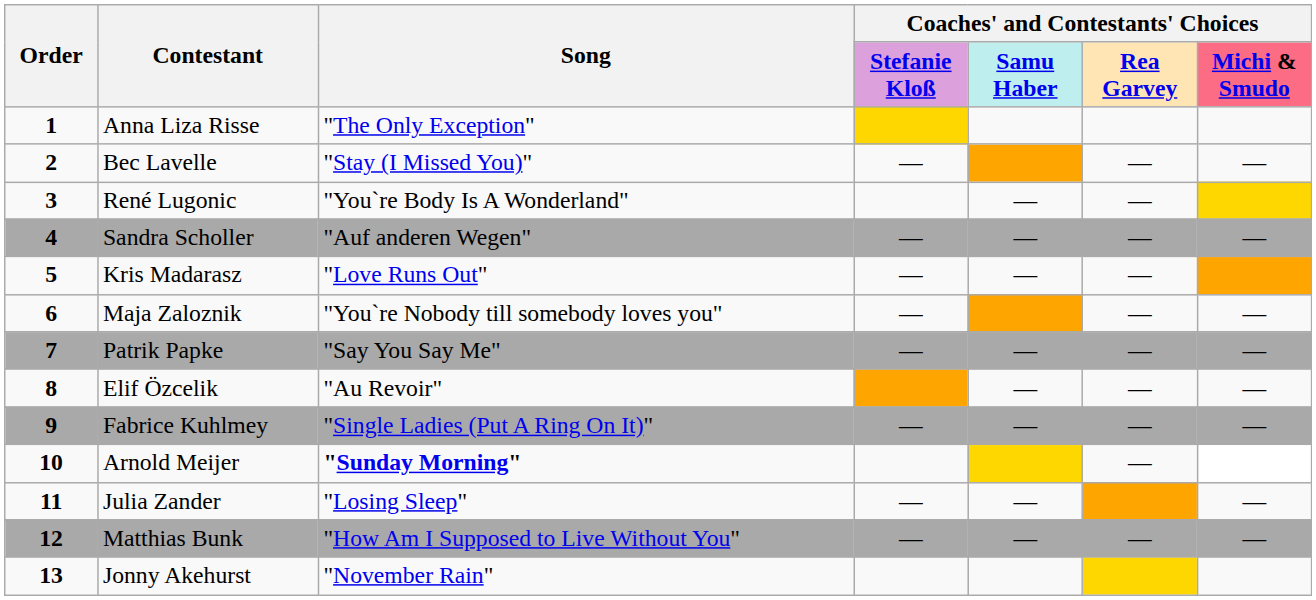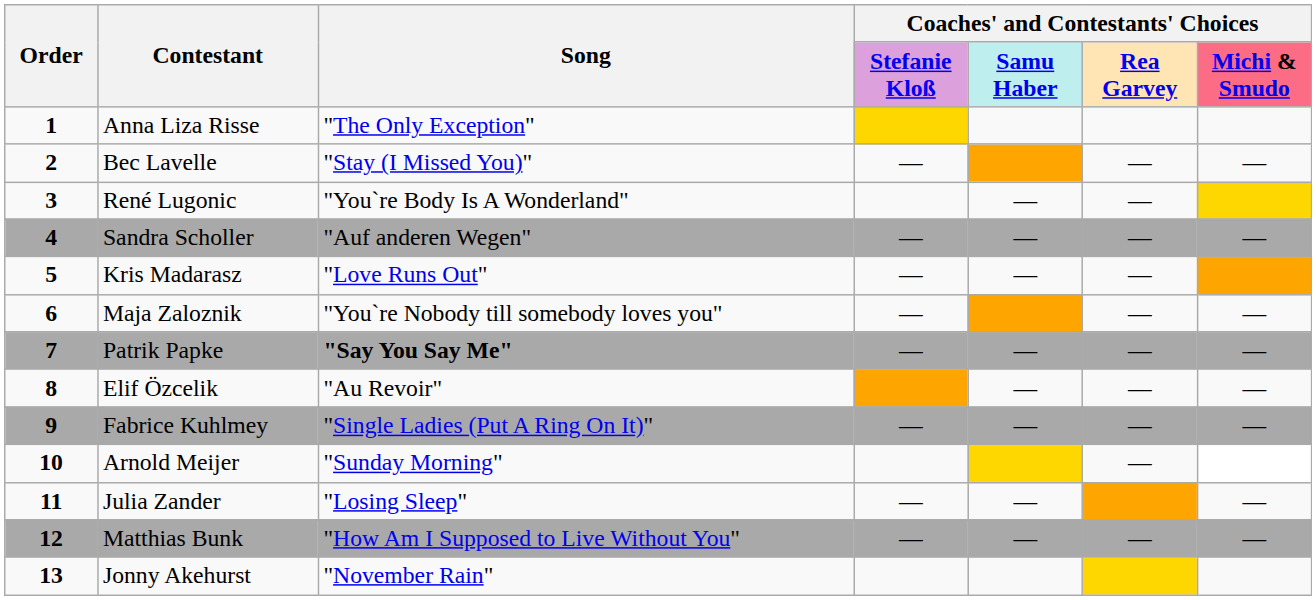(412, 350) normal -> (418, 350) bold
(422, 463) bold -> (413, 463) normal
